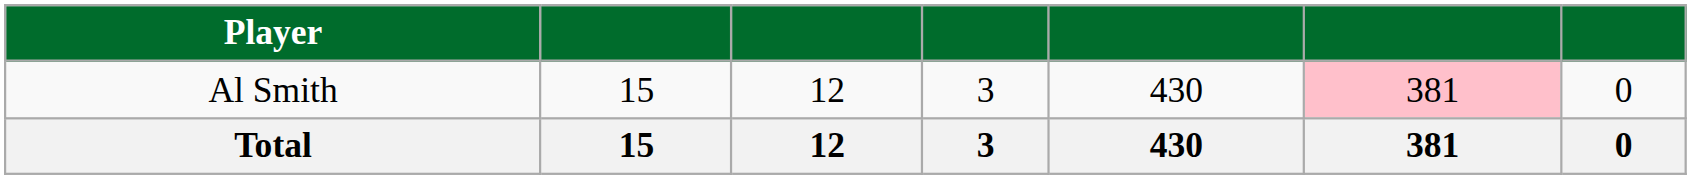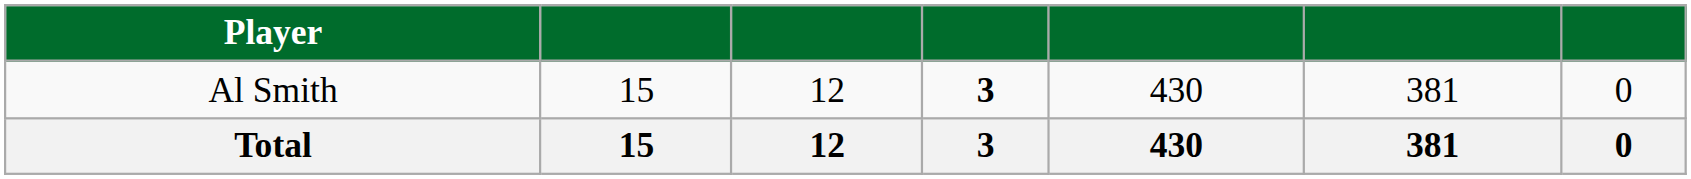(986, 88) normal -> (986, 88) bold
(1433, 88) pink background -> (1433, 88) no background
